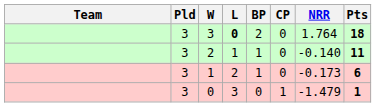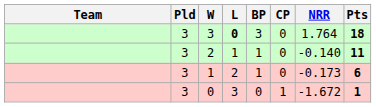(259, 34) 2 -> (259, 34) 3
(319, 92) -1.479 -> (319, 92) -1.672
